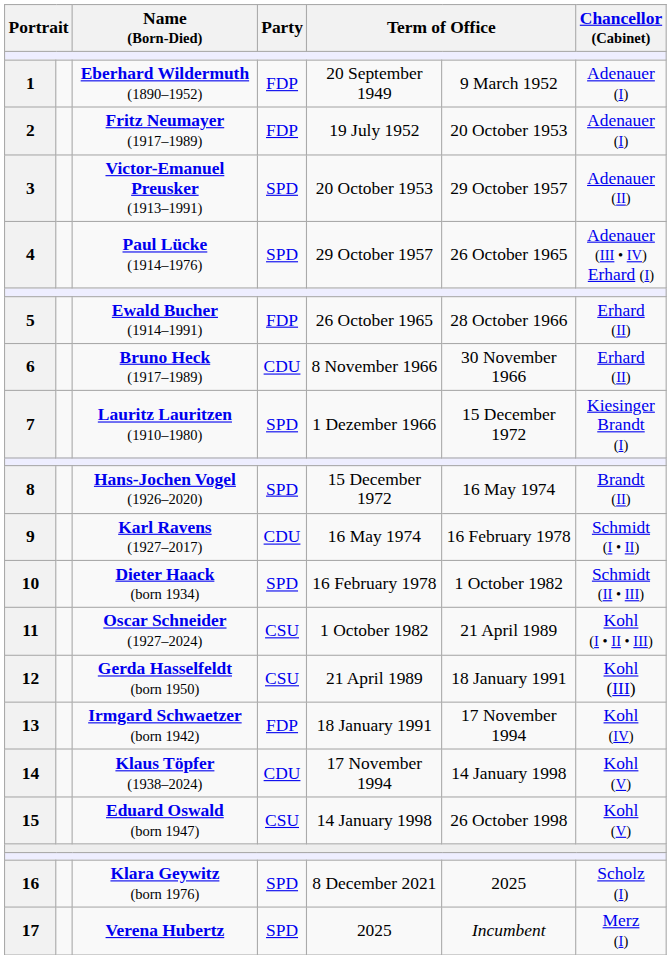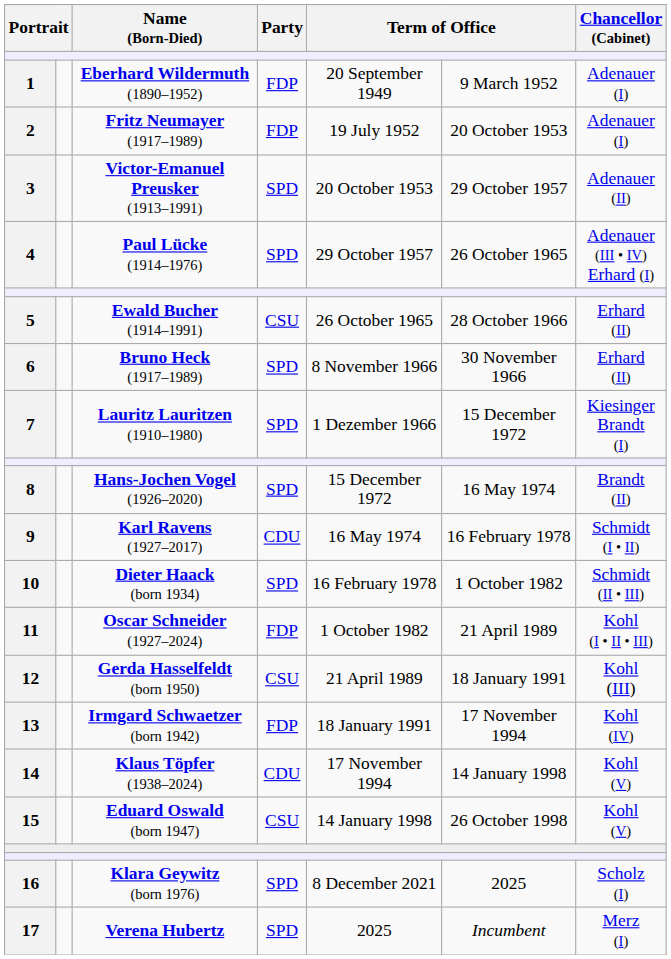(282, 319) FDP -> (282, 319) CSU
(282, 367) CDU -> (282, 367) SPD
(282, 631) CSU -> (282, 631) FDP
